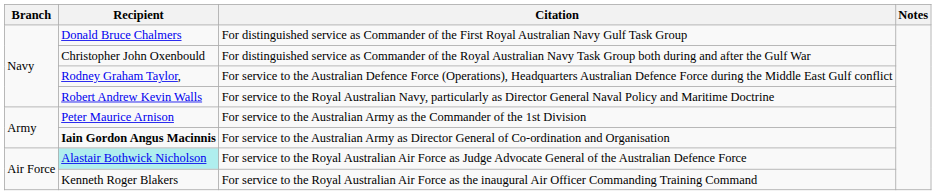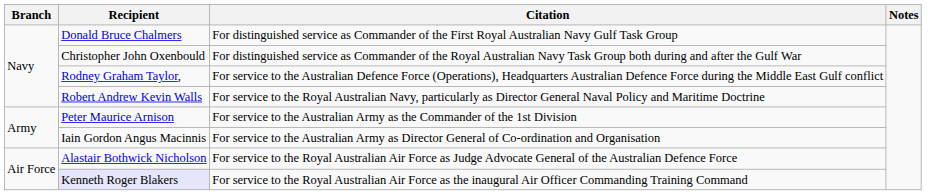(139, 138) bold -> (134, 138) normal
(134, 158) paleturquoise background -> (134, 158) no background
(120, 179) no background -> (120, 179) lavender background
